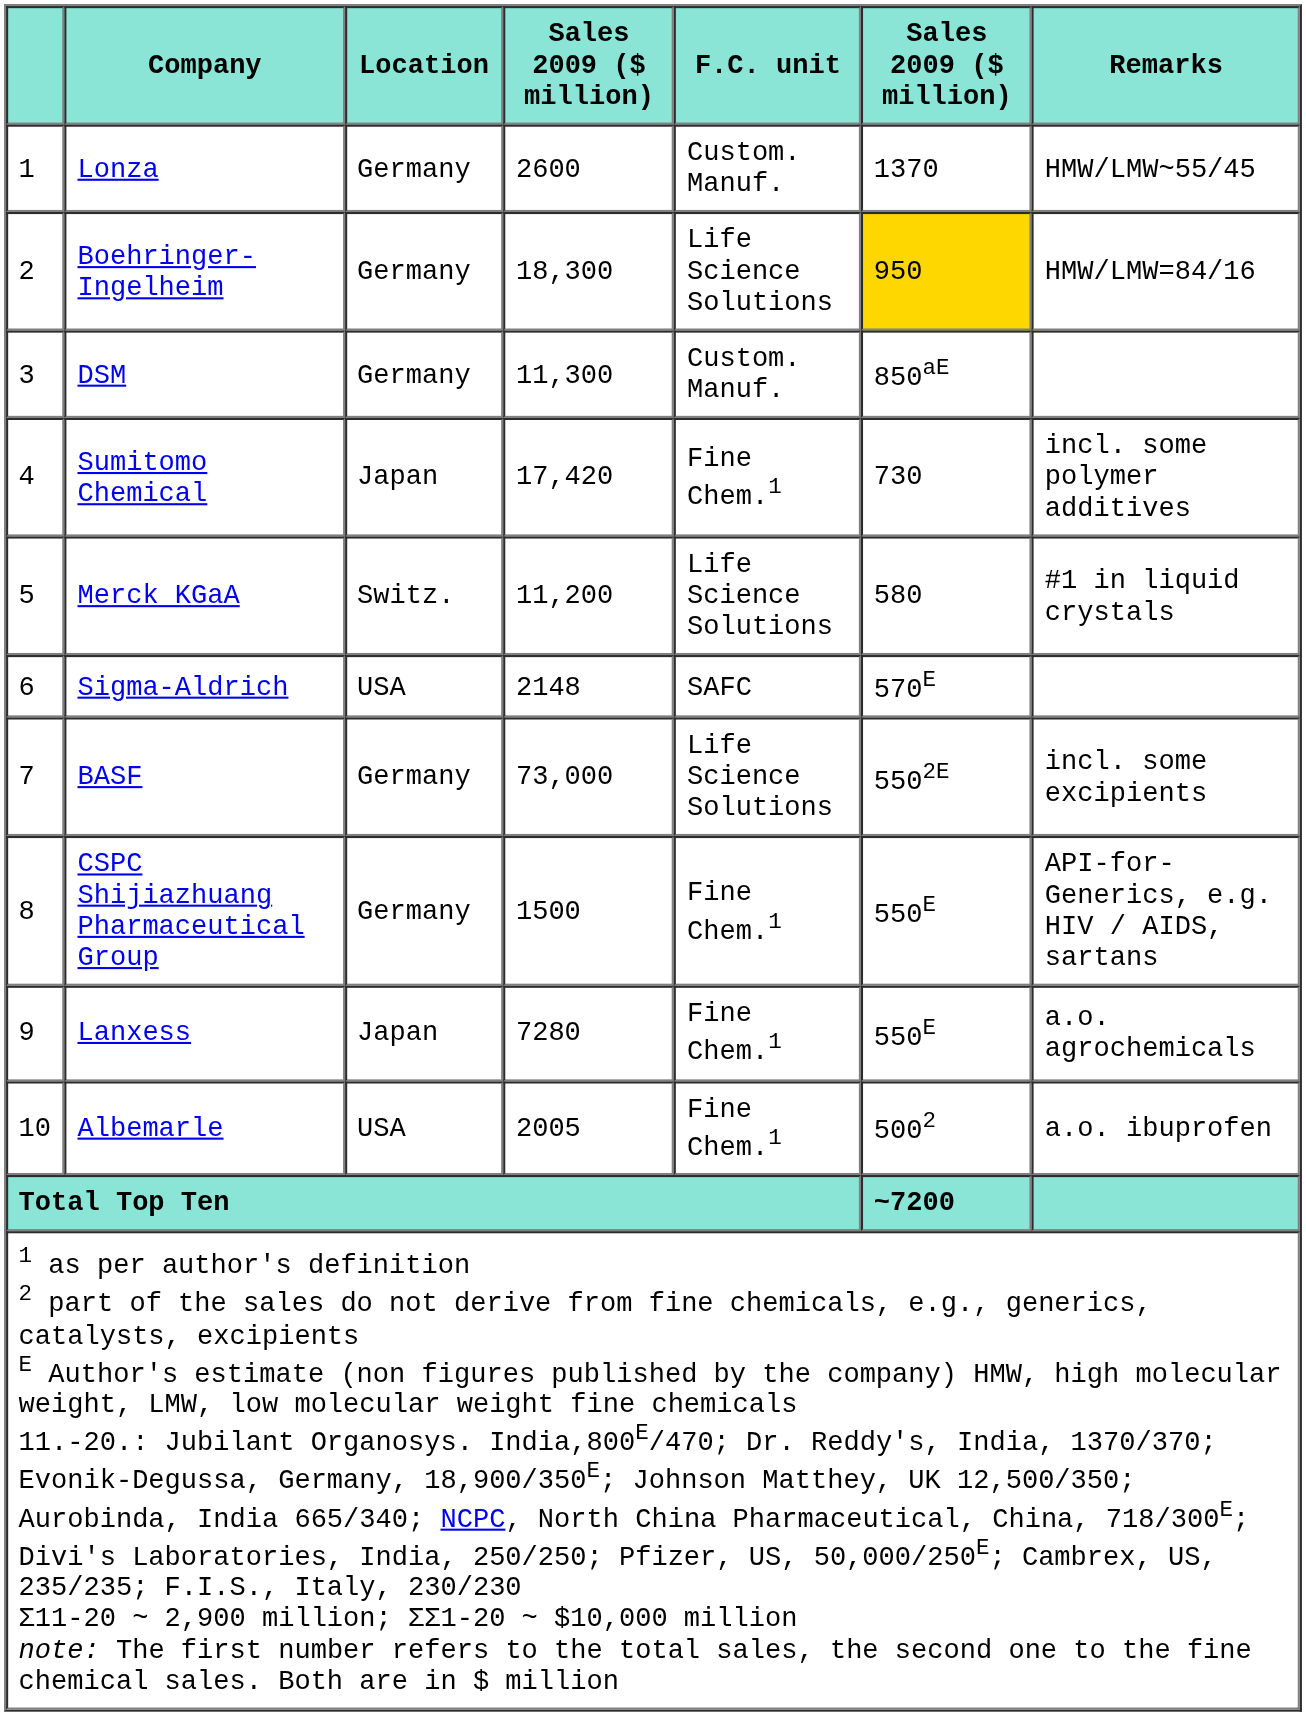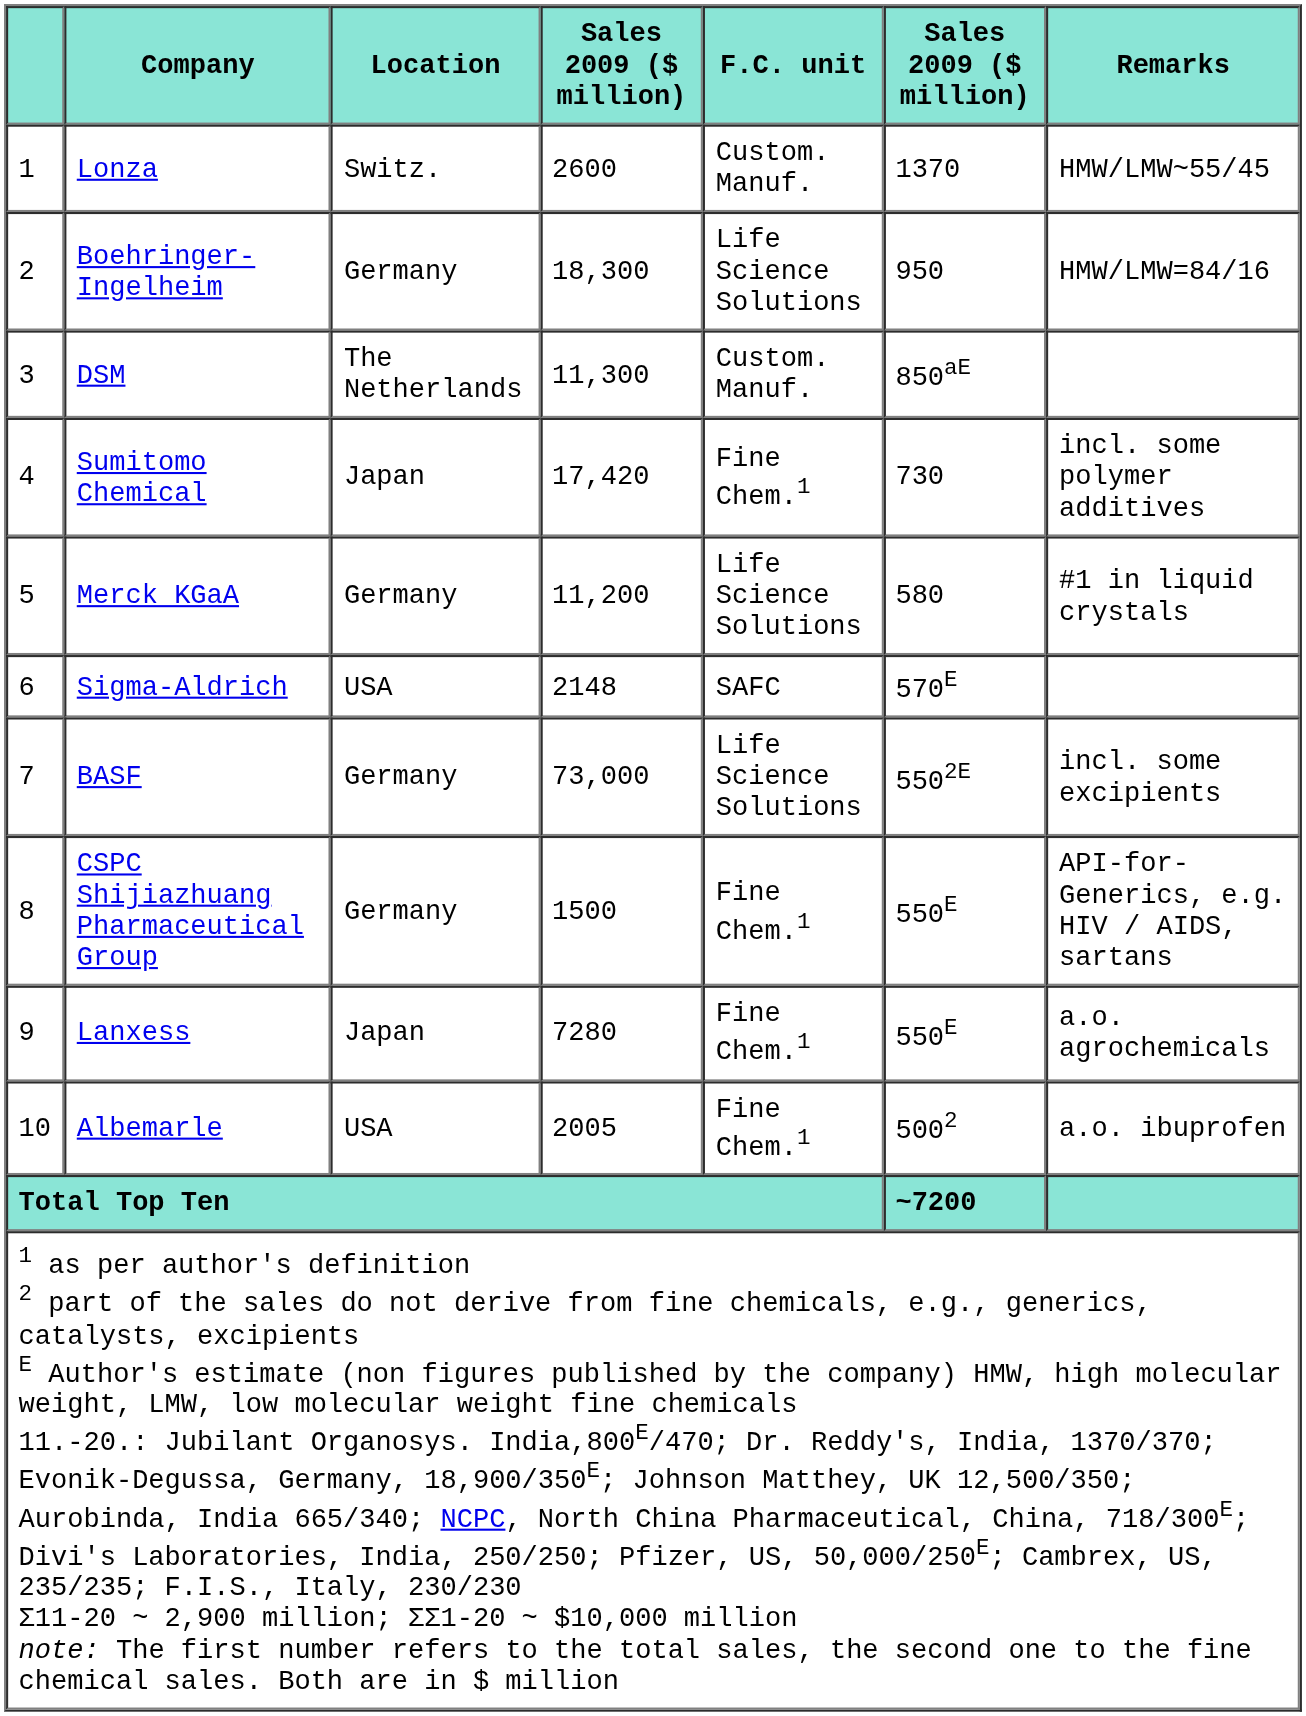(414, 168) Germany -> (393, 168) Switz.
(898, 271) gold background -> (920, 271) no background
(414, 374) Germany -> (433, 374) The Netherlands
(406, 596) Switz. -> (401, 596) Germany
